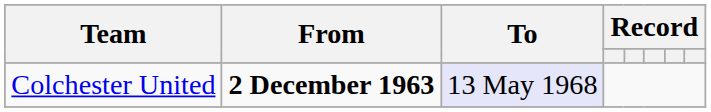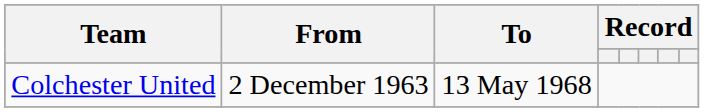(331, 84) bold -> (329, 84) normal
(522, 84) lavender background -> (517, 84) no background
